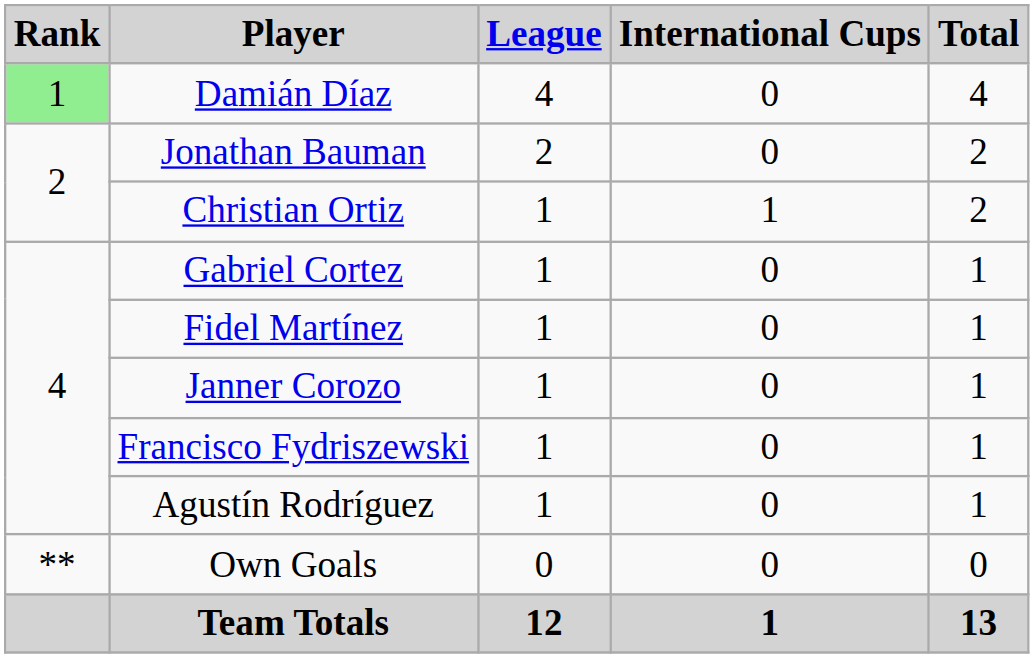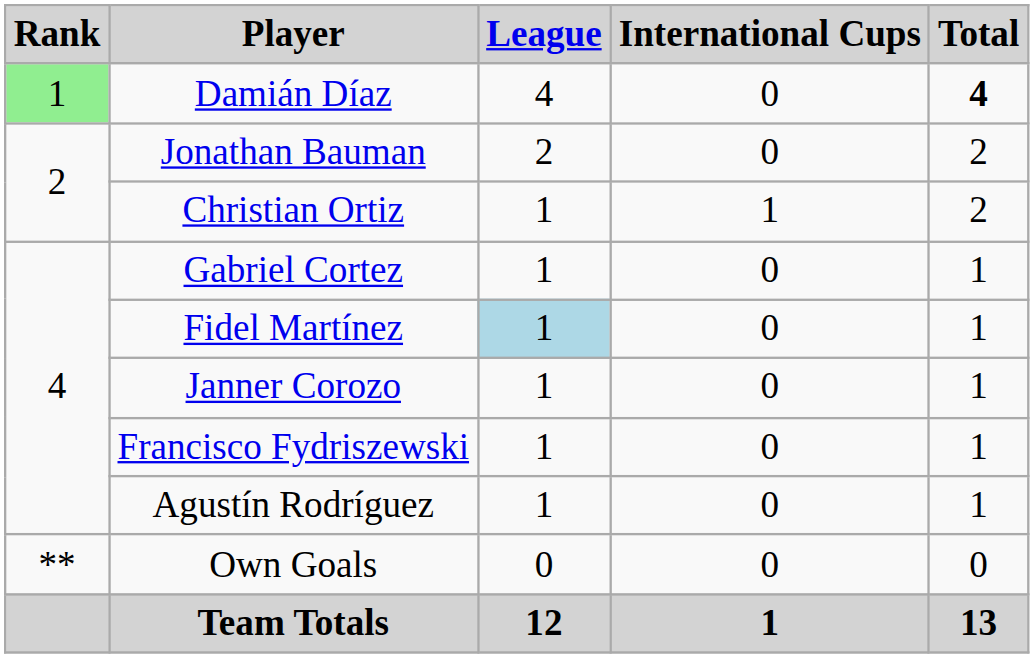(979, 92) normal -> (979, 92) bold
(544, 328) no background -> (544, 328) lightblue background
